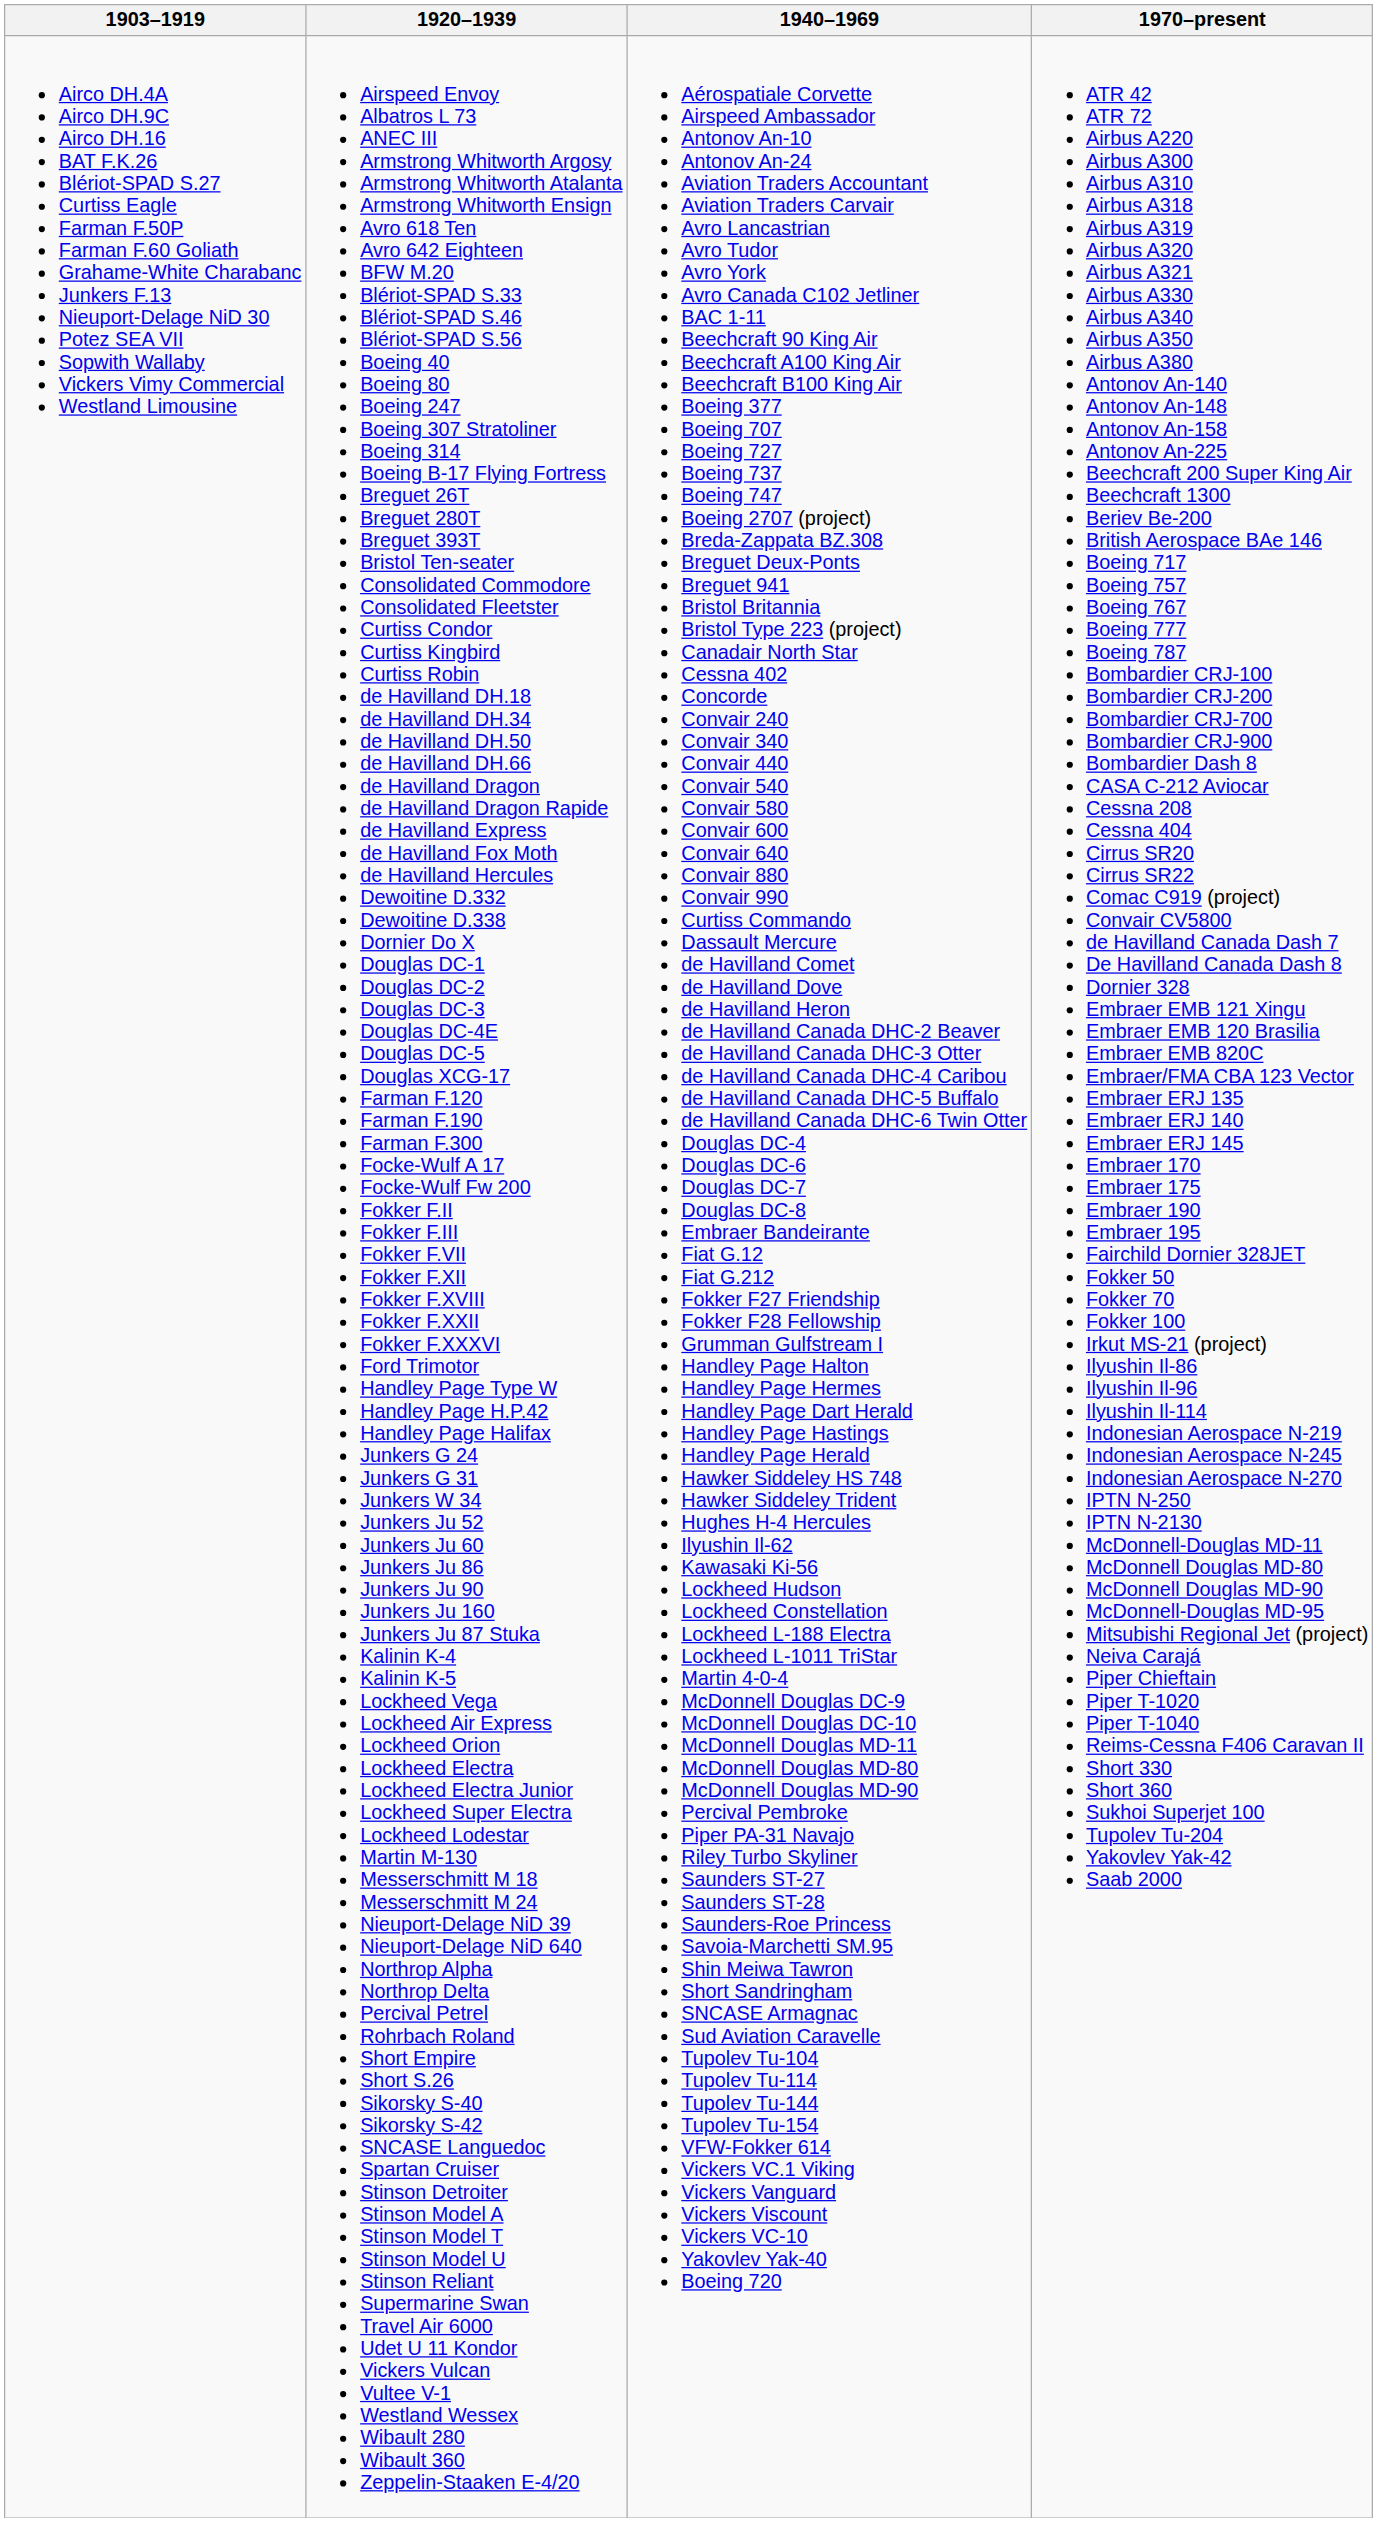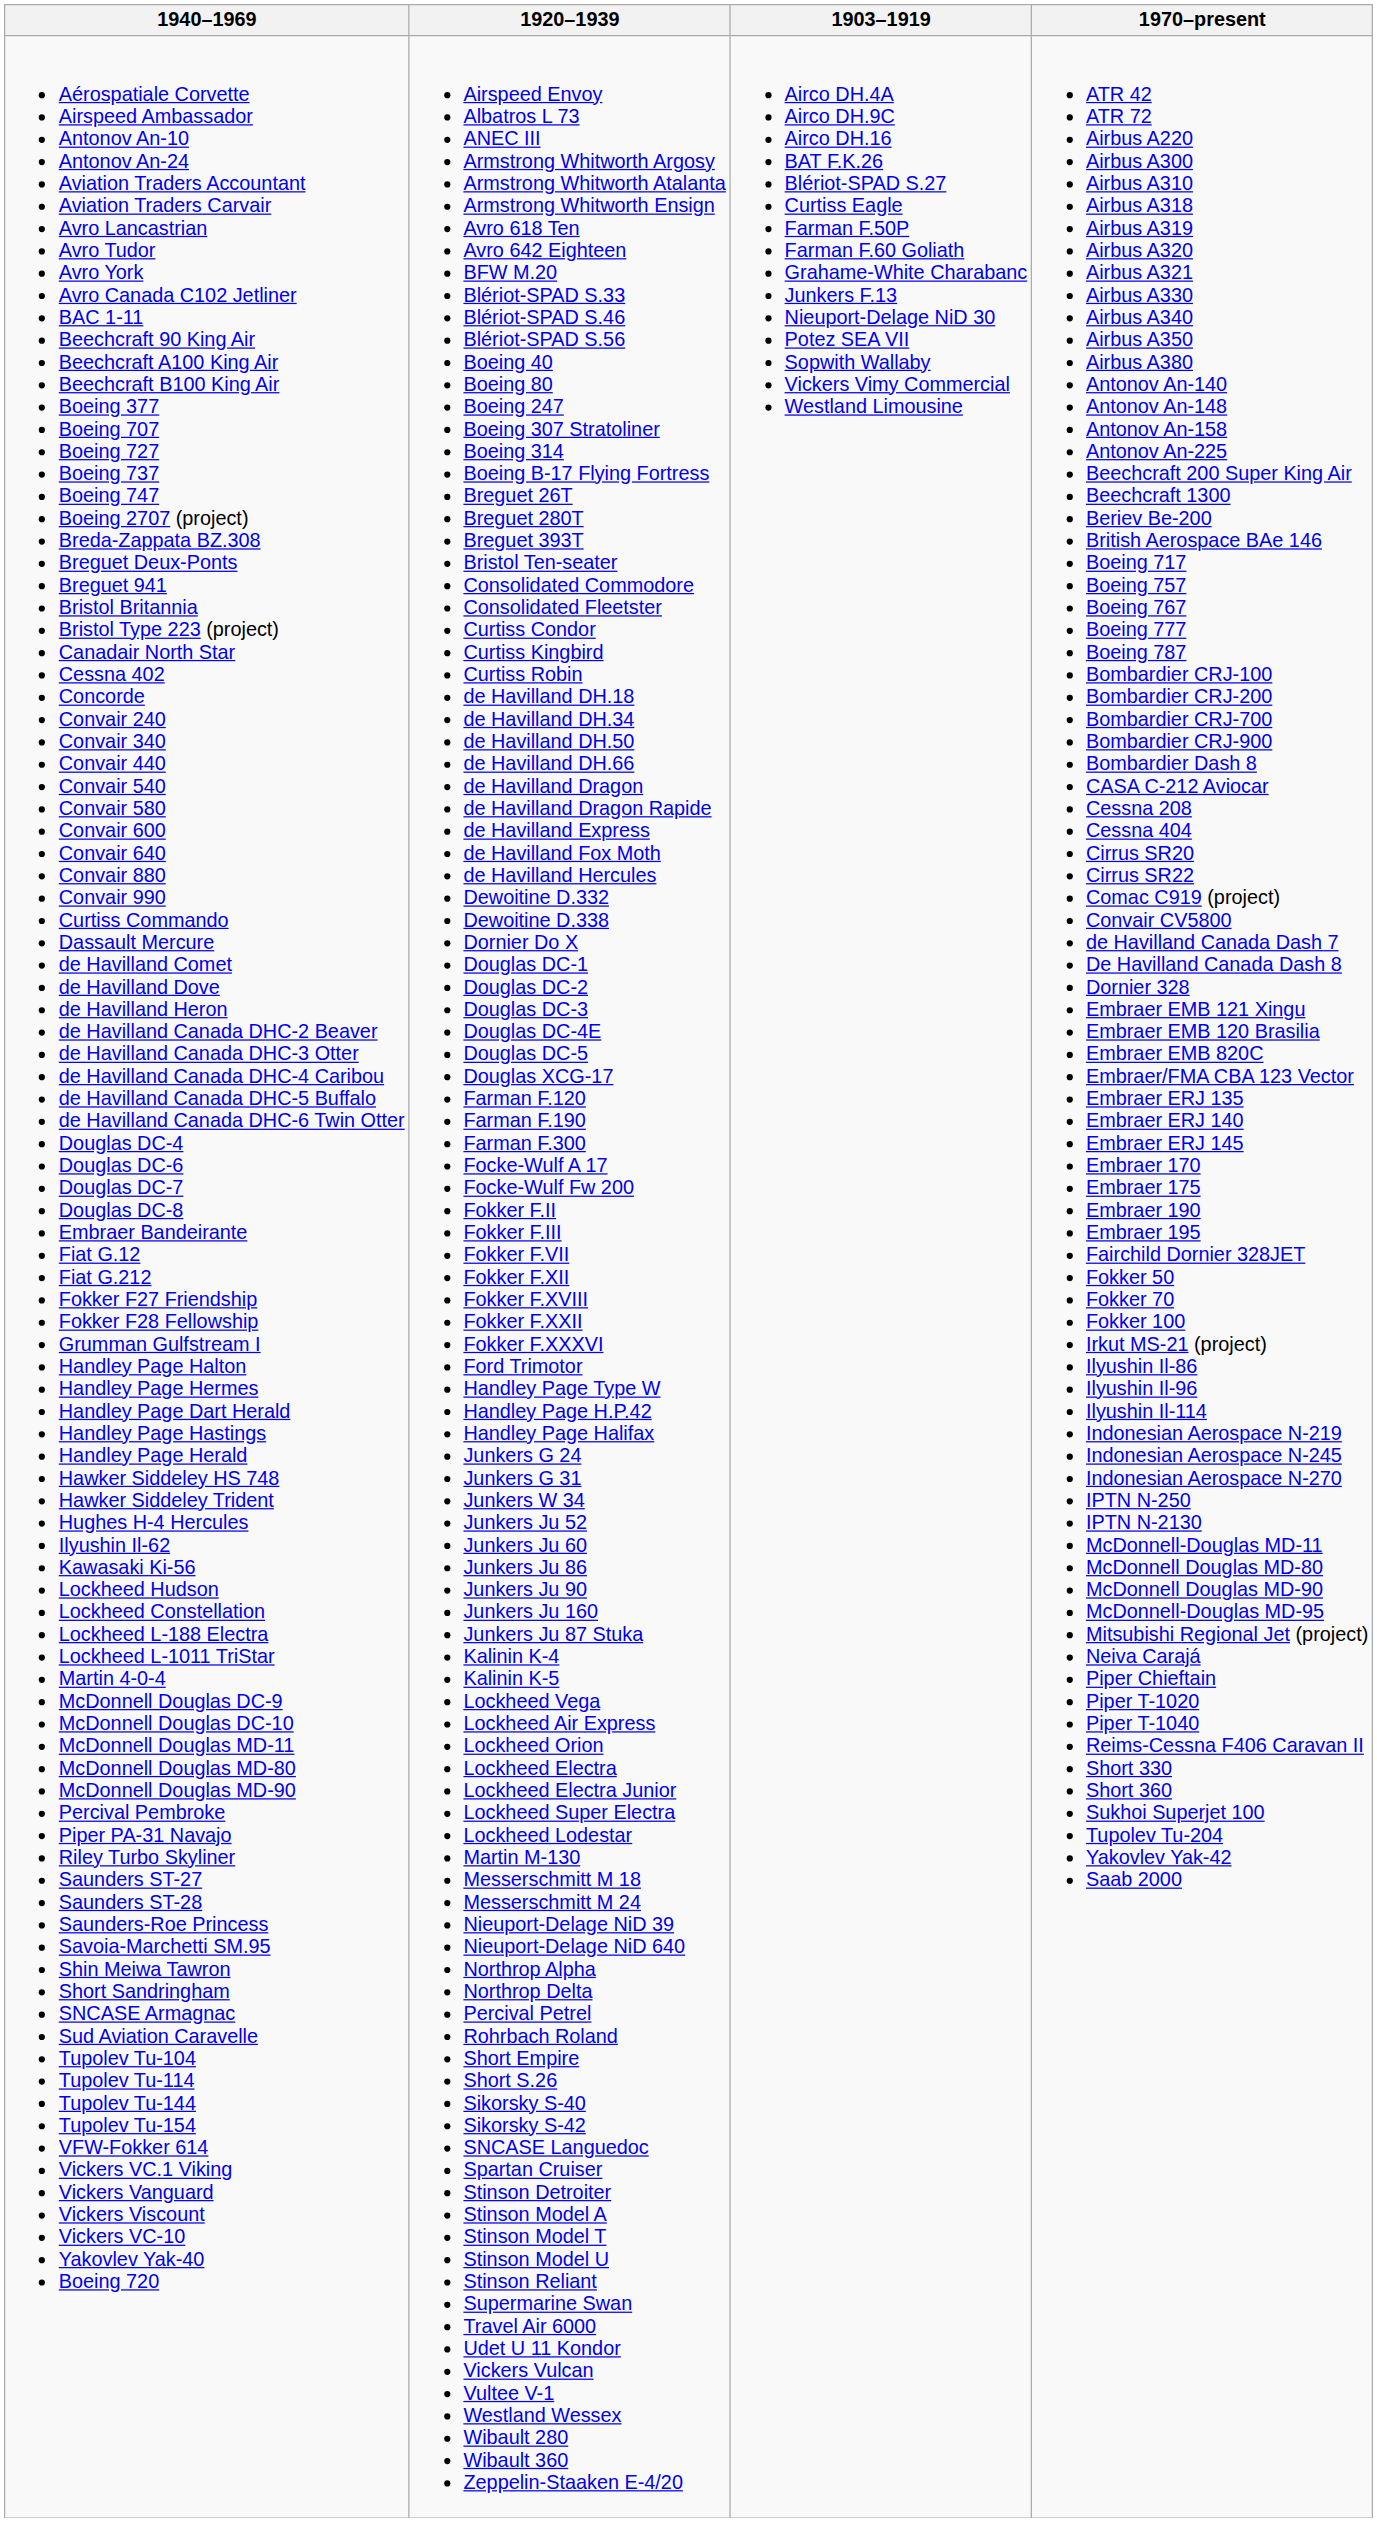columns swapped: (155, 20) <-> (829, 20)
